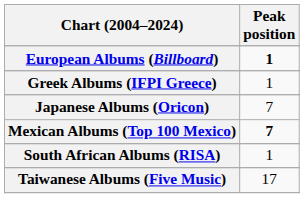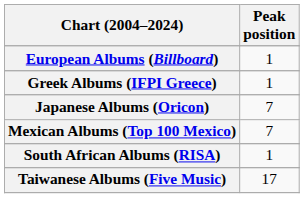(269, 58) bold -> (269, 58) normal
(269, 131) bold -> (269, 131) normal
